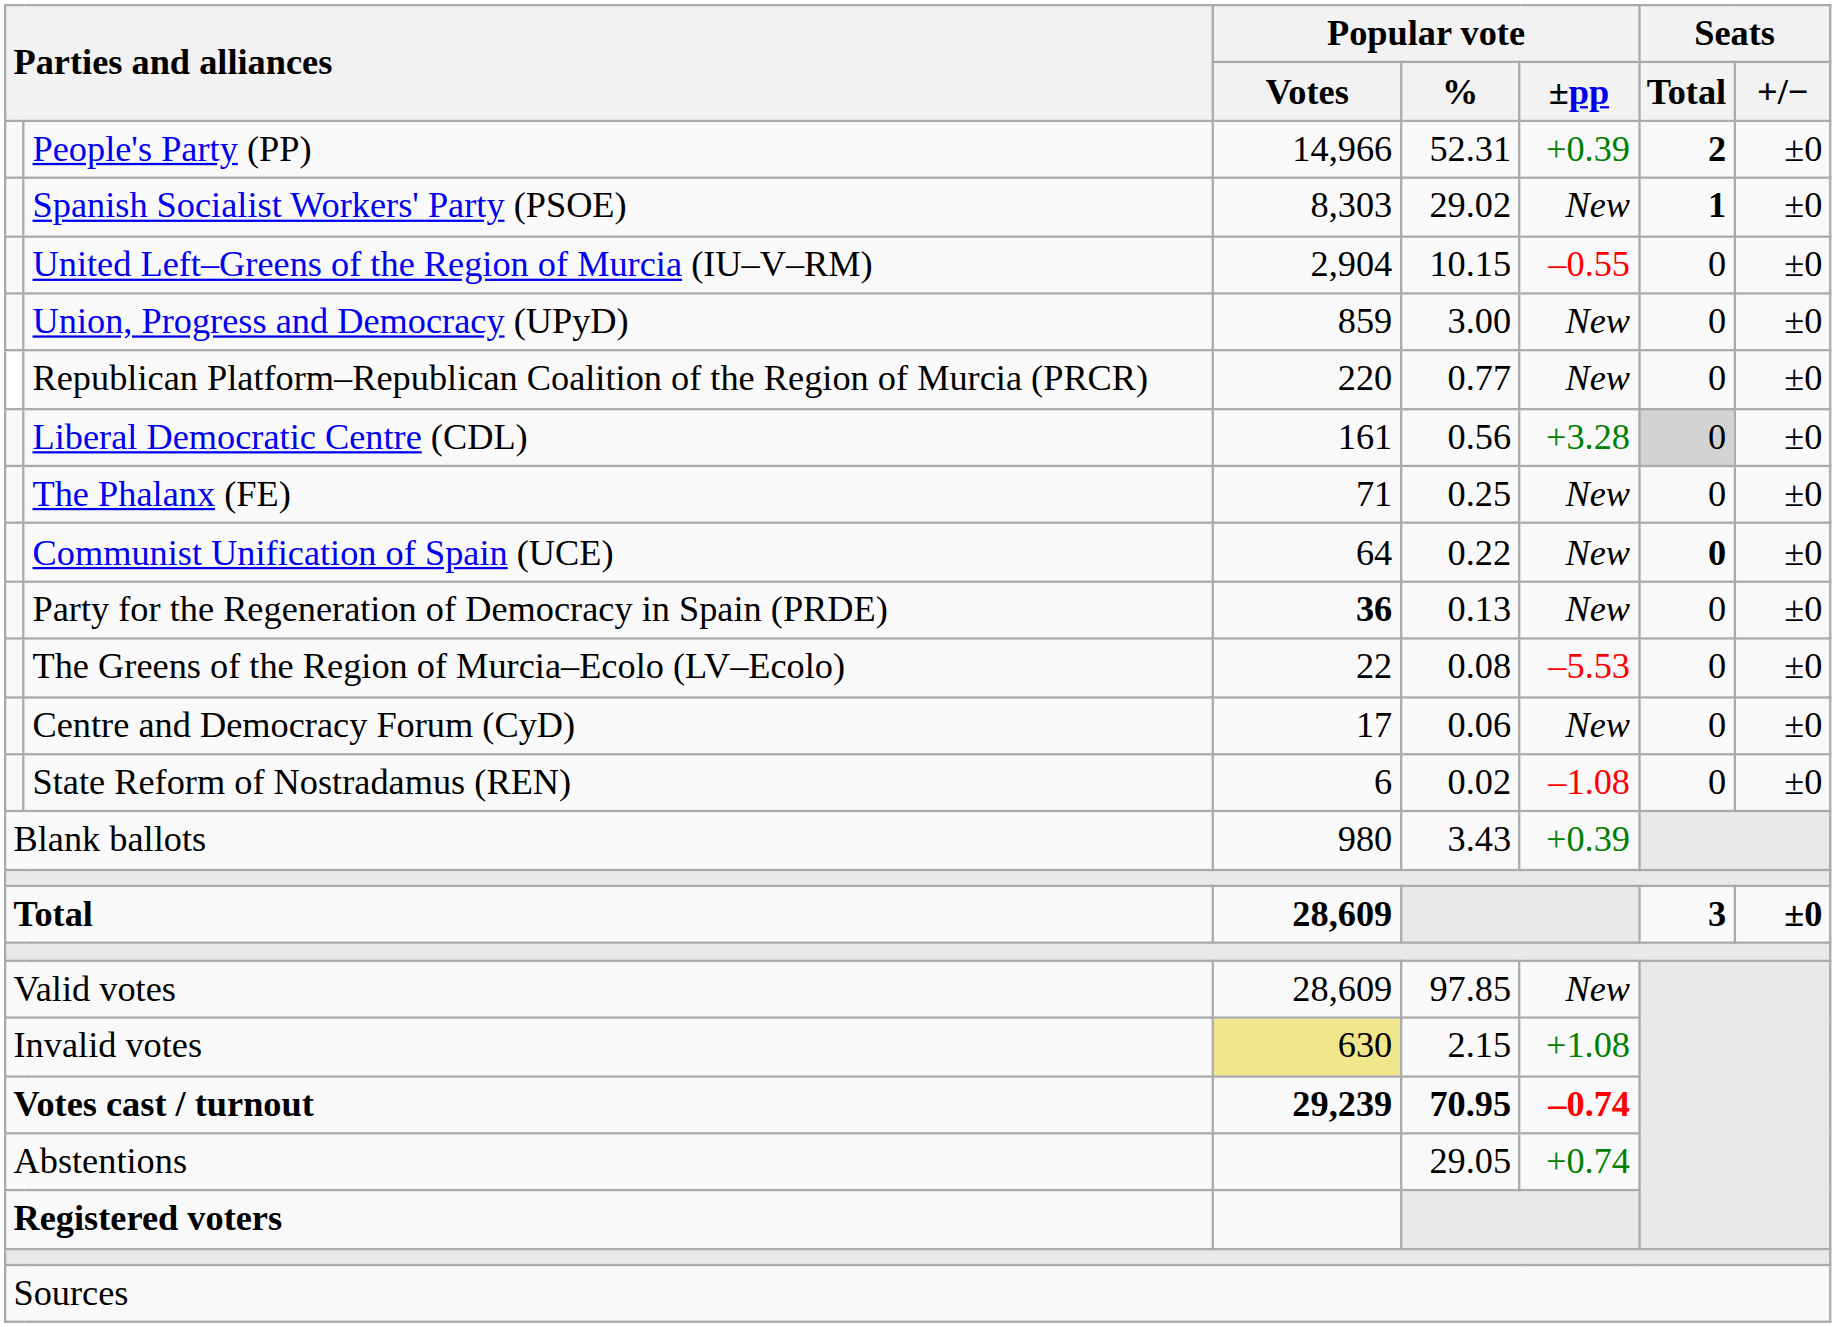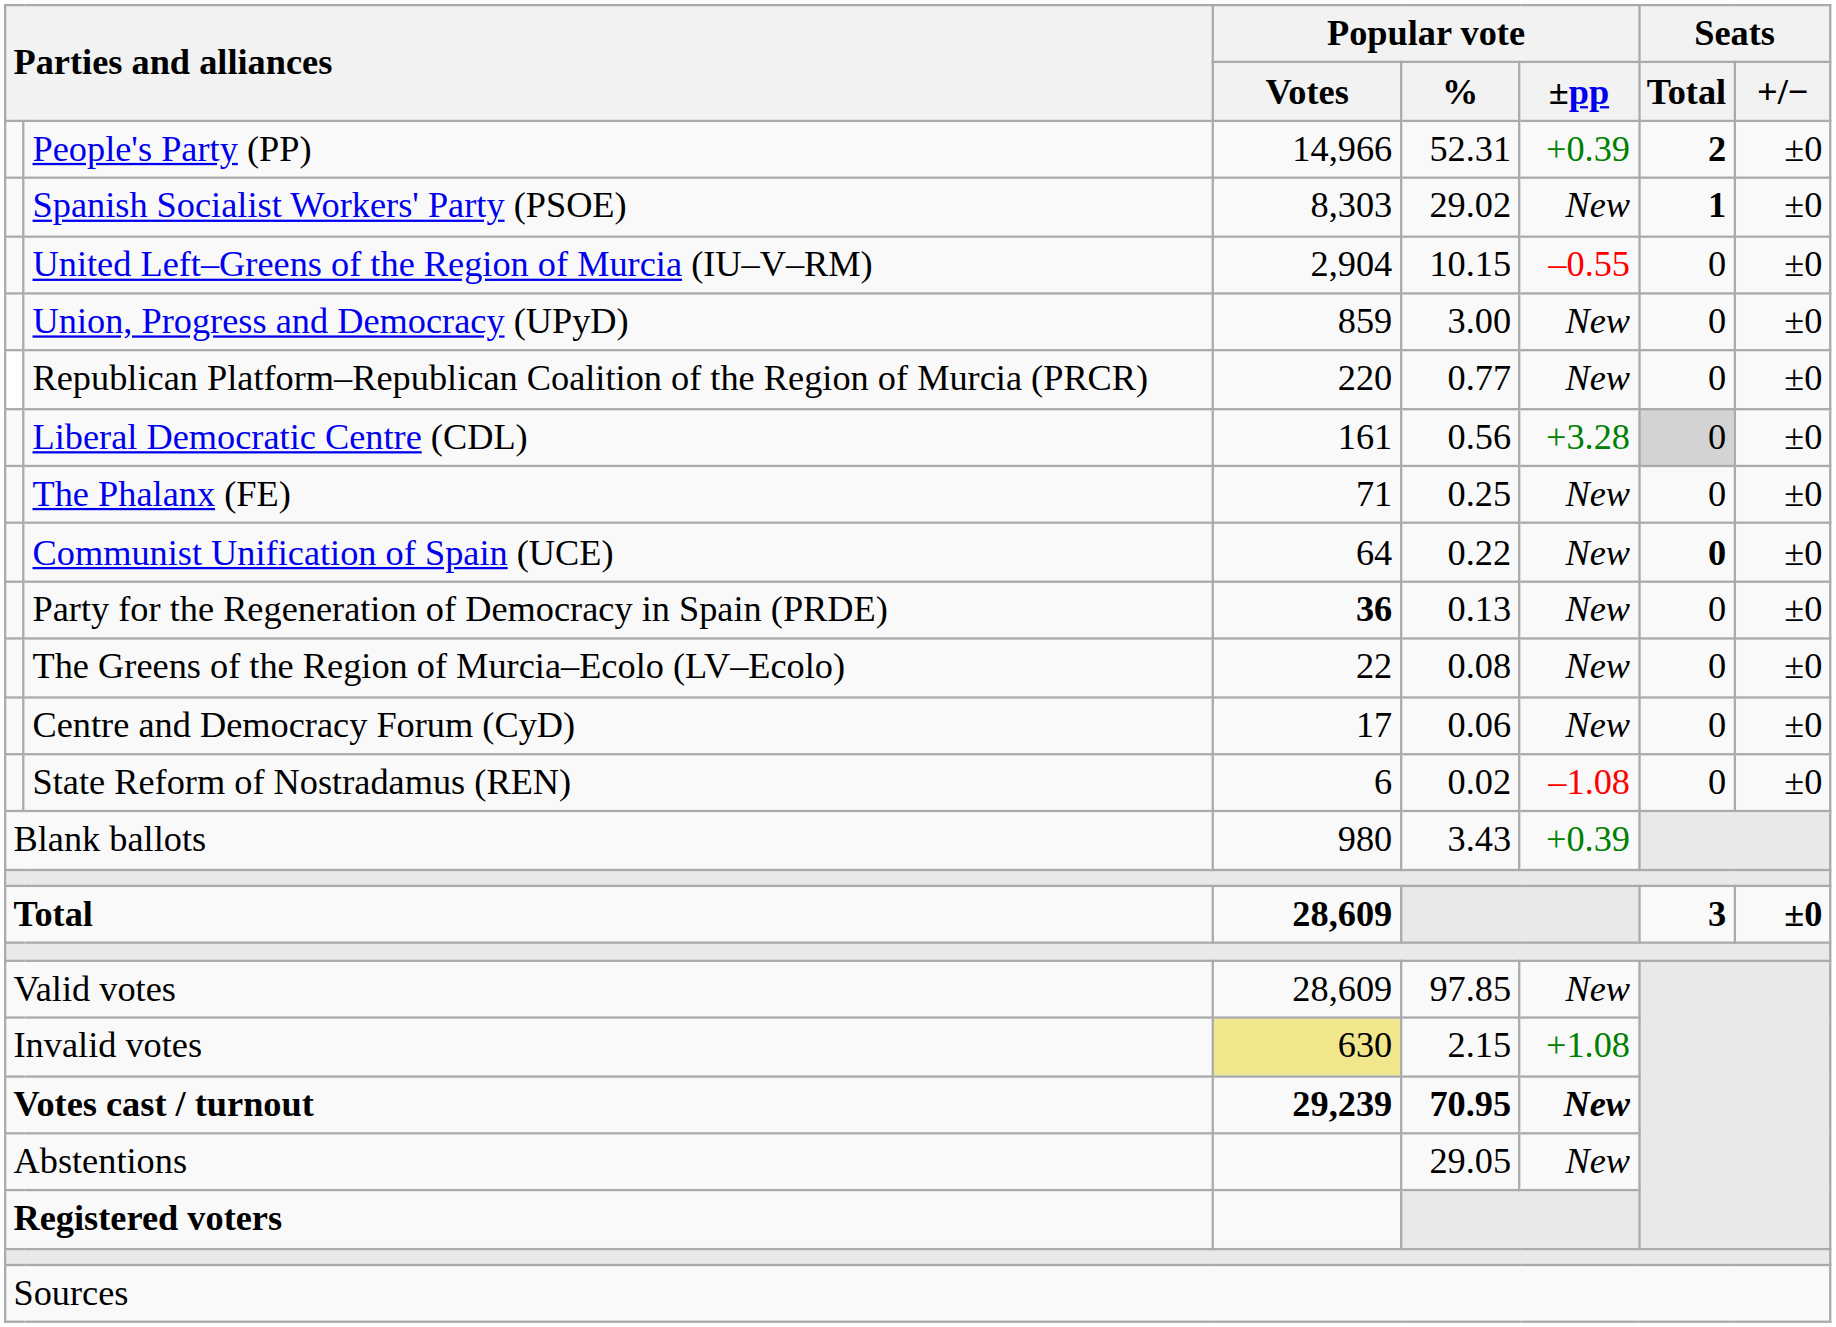(1589, 666) –5.53 -> (1598, 666) New
(1589, 1103) –0.74 -> (1597, 1103) New
(1588, 1161) +0.74 -> (1598, 1161) New
